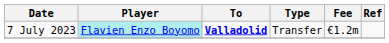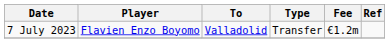(140, 30) paleturquoise background -> (140, 30) no background
(236, 30) bold -> (236, 30) normal
